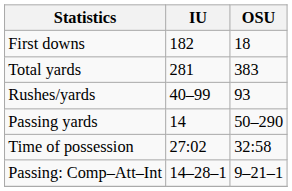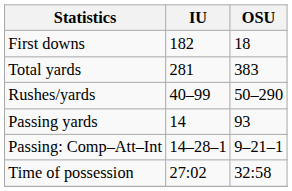(242, 95) 93 -> (259, 95) 50–290
(259, 121) 50–290 -> (242, 121) 93
rows swapped: (85, 173) <-> (71, 147)
